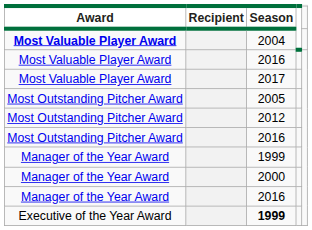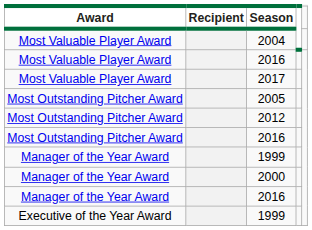(95, 40) bold -> (95, 40) normal
(271, 216) bold -> (271, 216) normal
